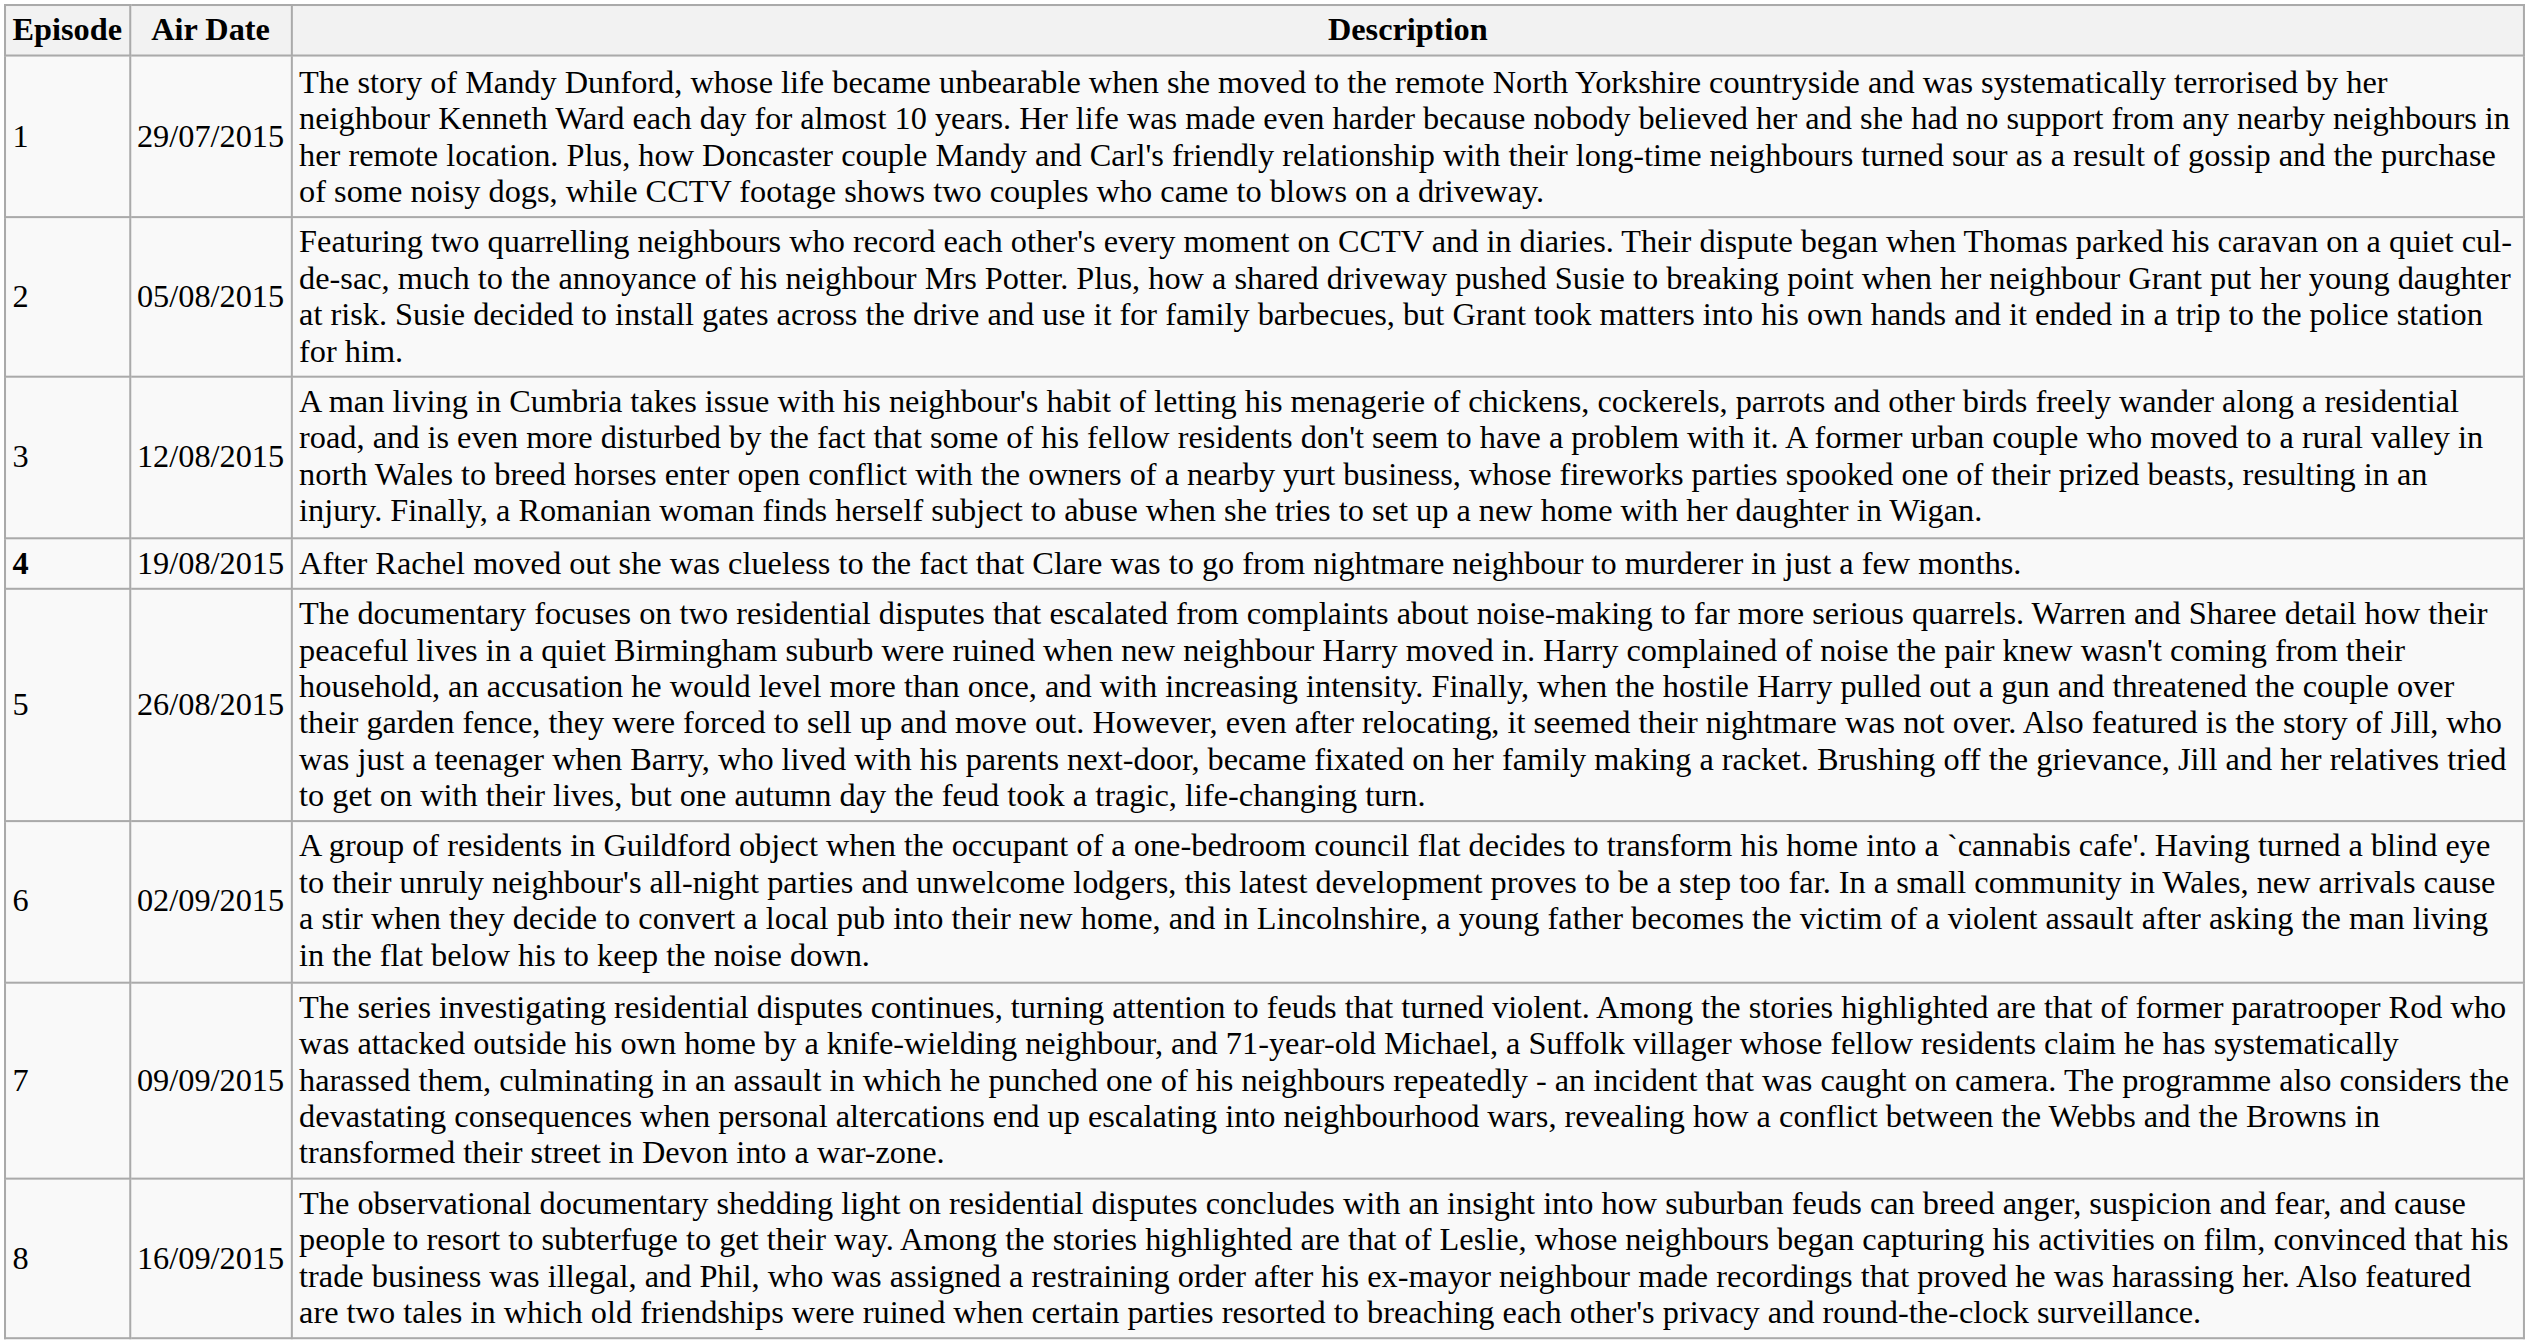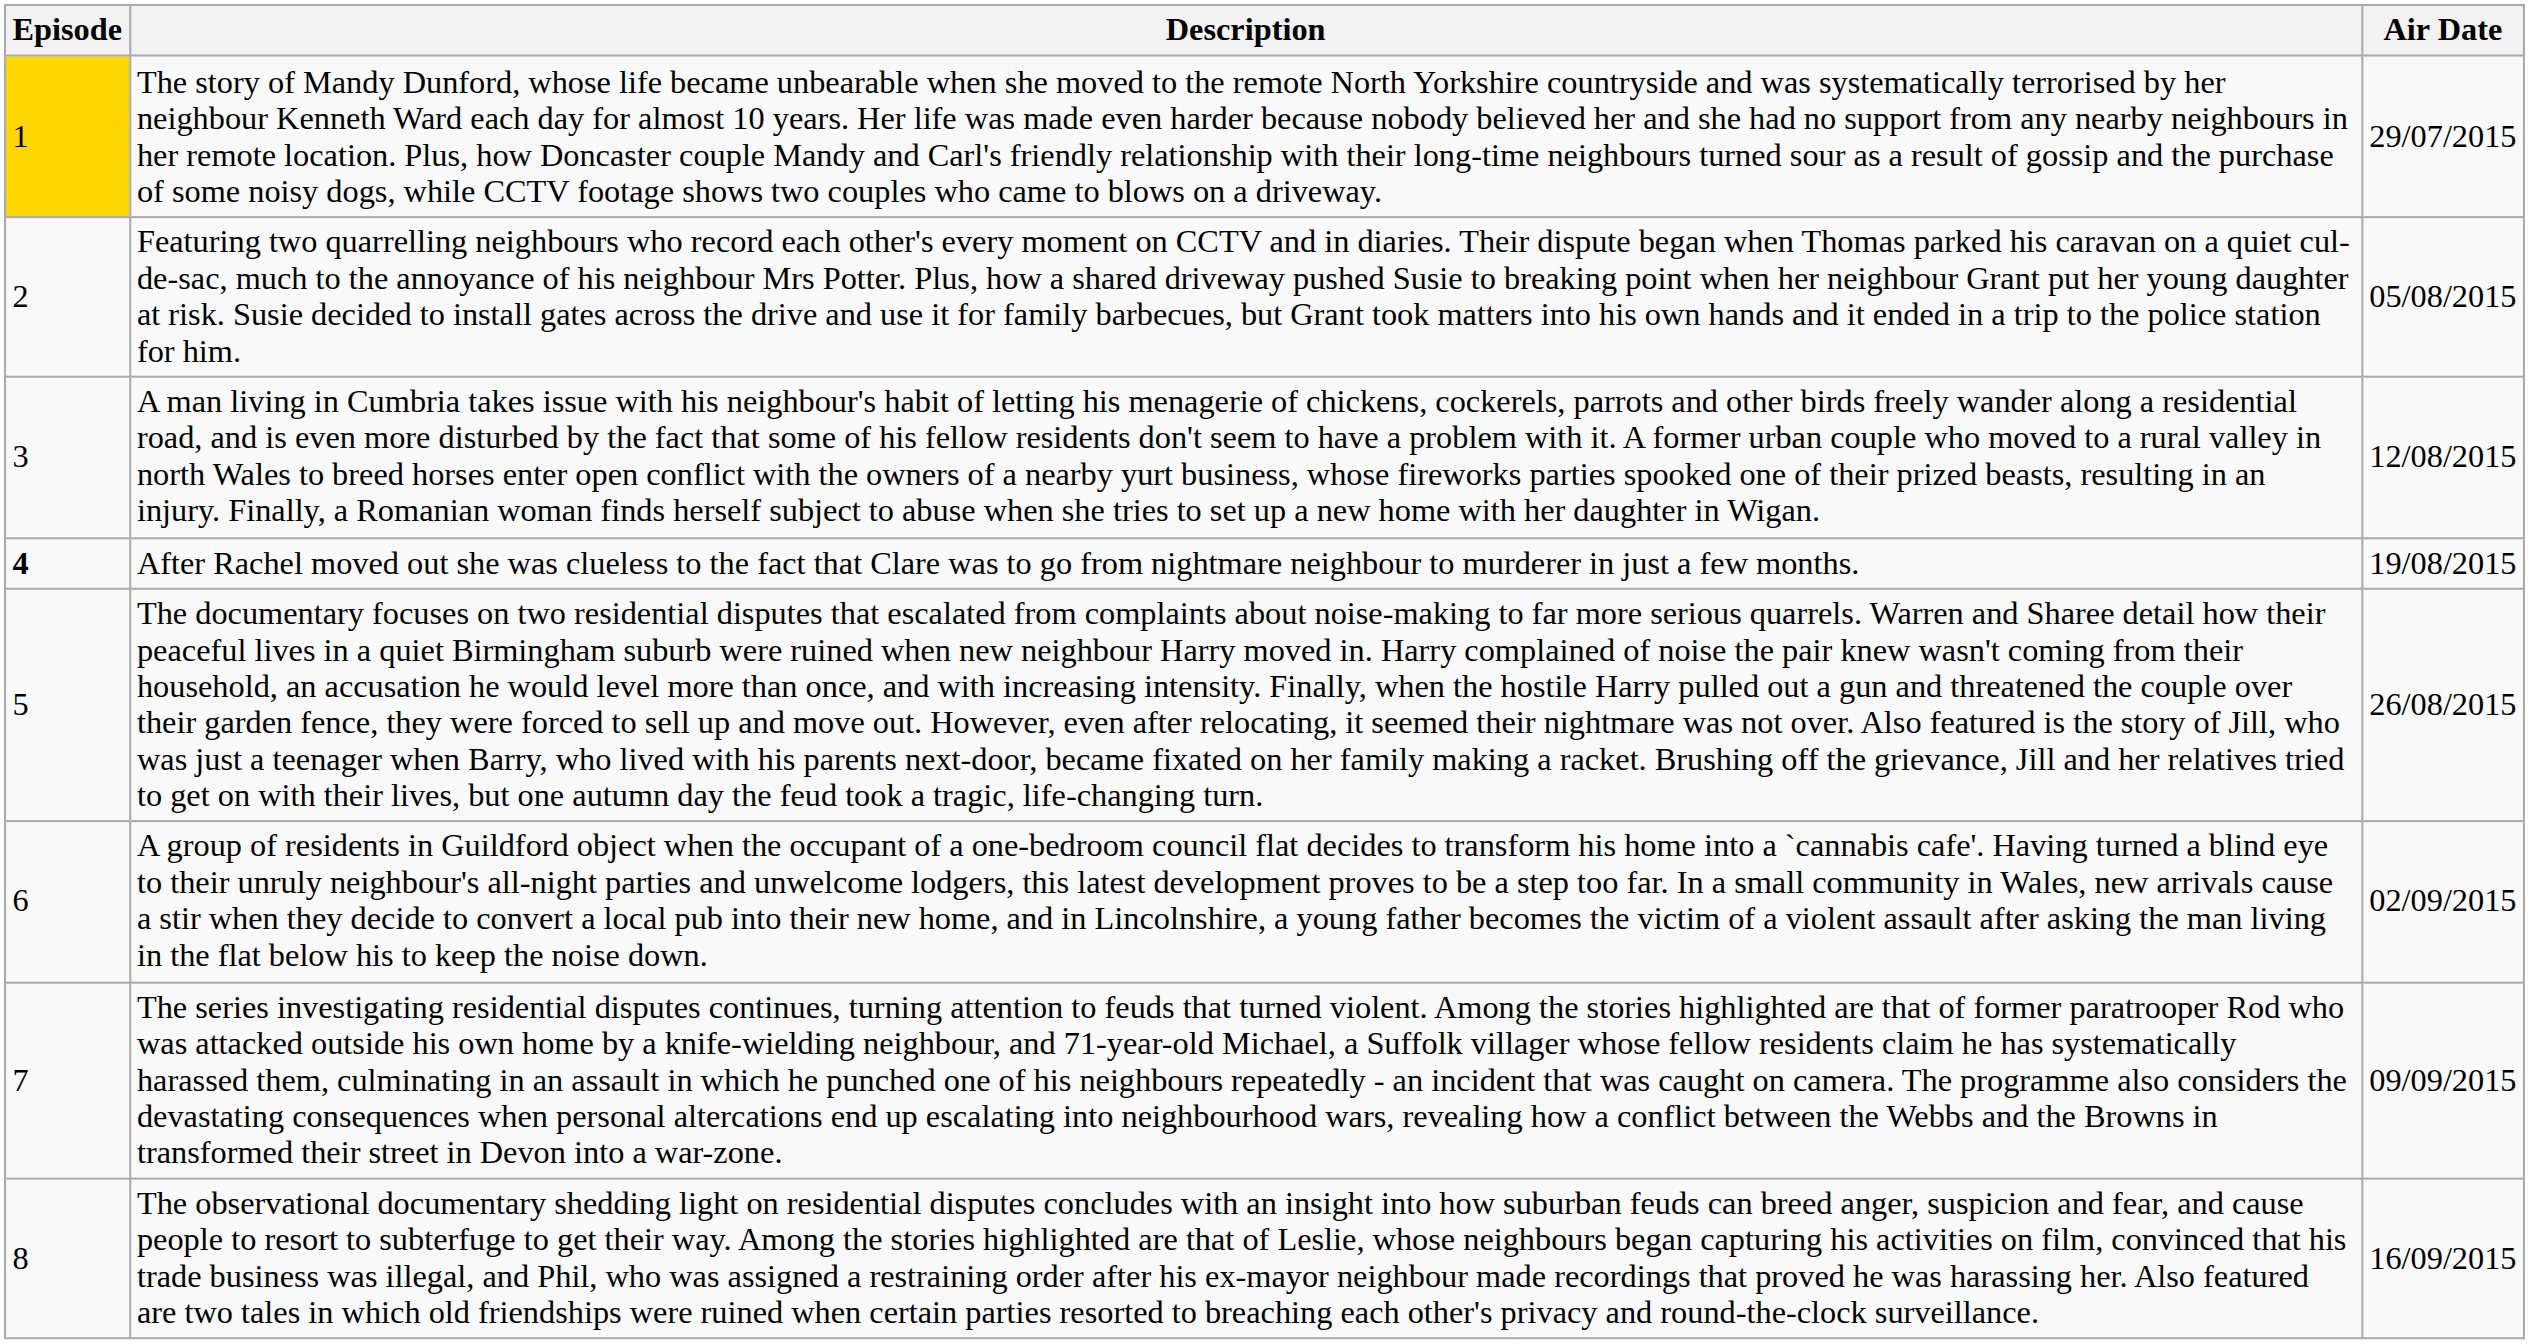columns swapped: (211, 30) <-> (1408, 30)
(21, 135) no background -> (21, 135) gold background
